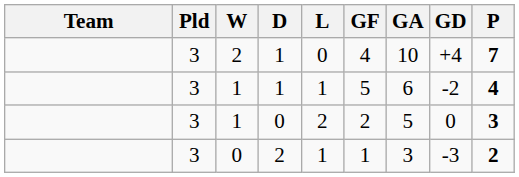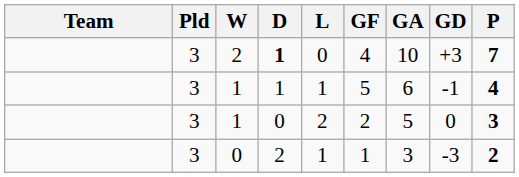(280, 54) normal -> (280, 54) bold
(451, 54) +4 -> (451, 54) +3
(451, 88) -2 -> (451, 88) -1
